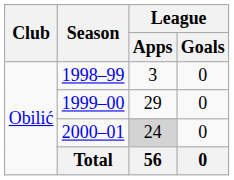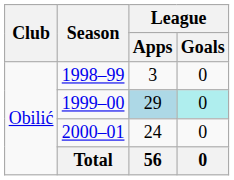(153, 103) no background -> (153, 103) lightblue background
(203, 103) no background -> (203, 103) paleturquoise background
(153, 132) lightgrey background -> (153, 132) no background
